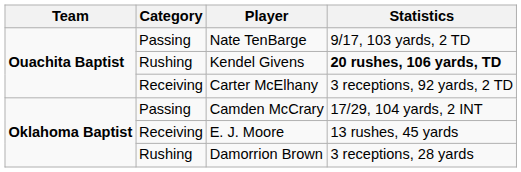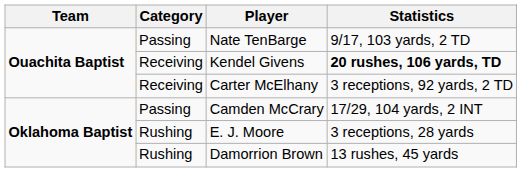(166, 62) Rushing -> (171, 62) Receiving
(171, 132) Receiving -> (166, 132) Rushing
(394, 132) 13 rushes, 45 yards -> (402, 132) 3 receptions, 28 yards
(402, 155) 3 receptions, 28 yards -> (394, 155) 13 rushes, 45 yards
